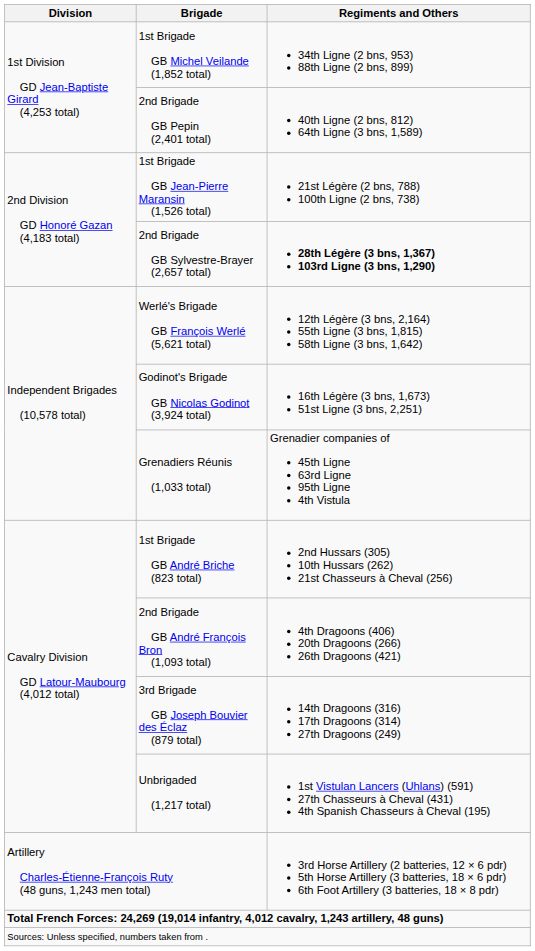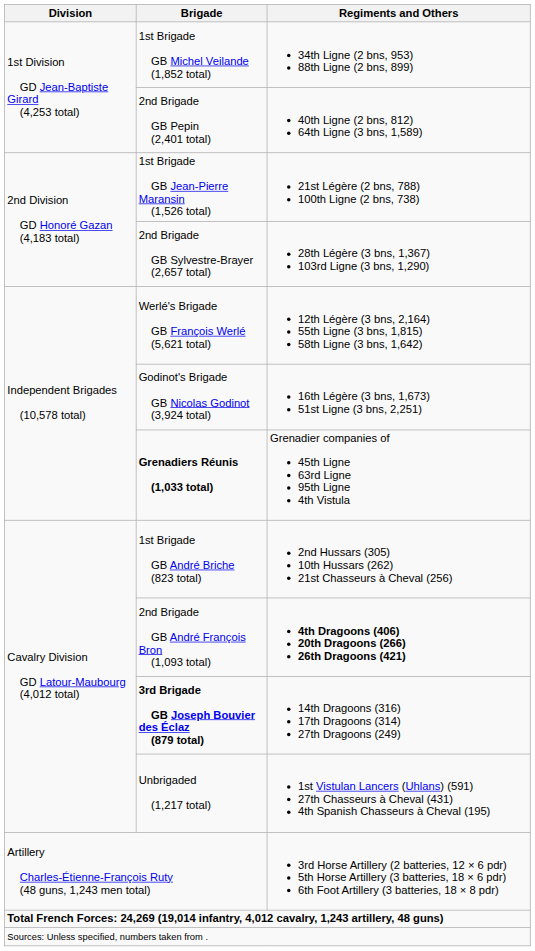(399, 260) bold -> (399, 260) normal
(185, 475) normal -> (188, 475) bold
(399, 643) normal -> (399, 643) bold
(193, 715) normal -> (197, 715) bold
